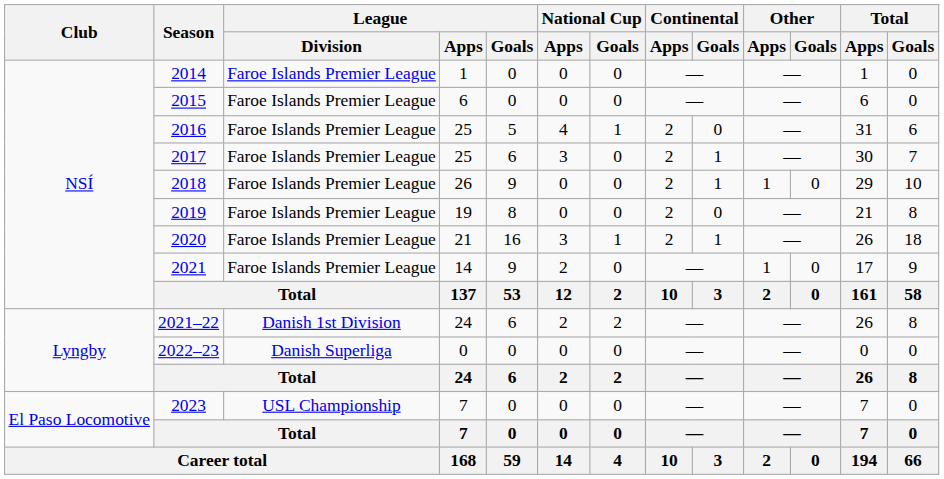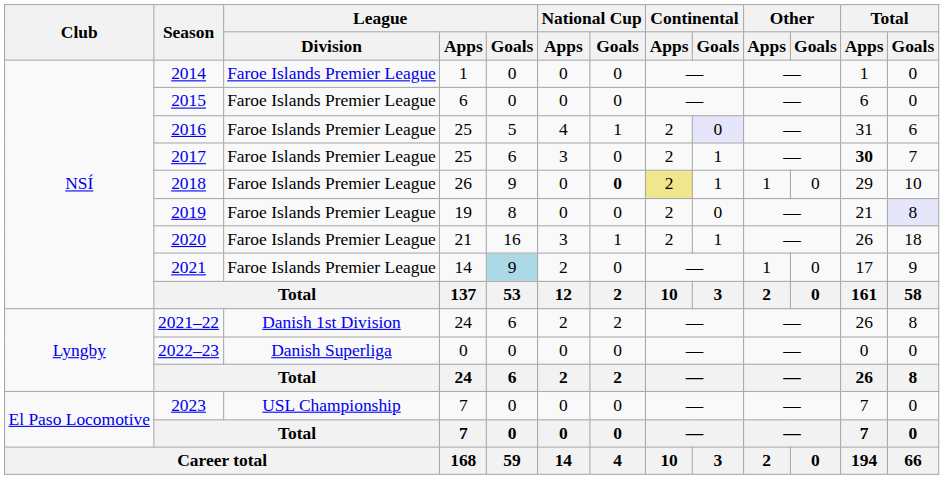(718, 128) no background -> (718, 128) lavender background
(864, 156) normal -> (864, 156) bold
(618, 184) normal -> (618, 184) bold
(669, 184) no background -> (669, 184) khaki background
(913, 211) no background -> (913, 211) lavender background
(512, 267) no background -> (512, 267) lightblue background
